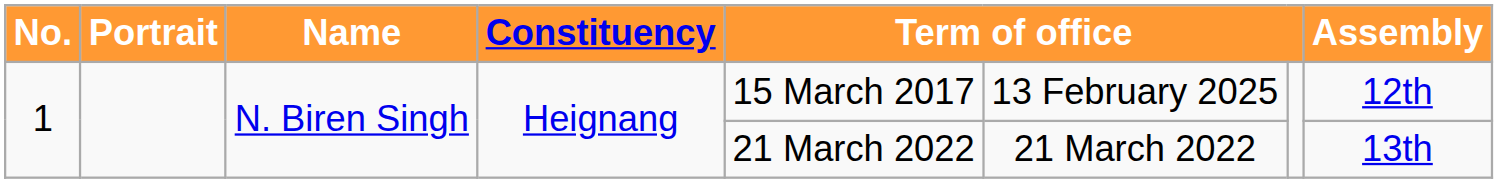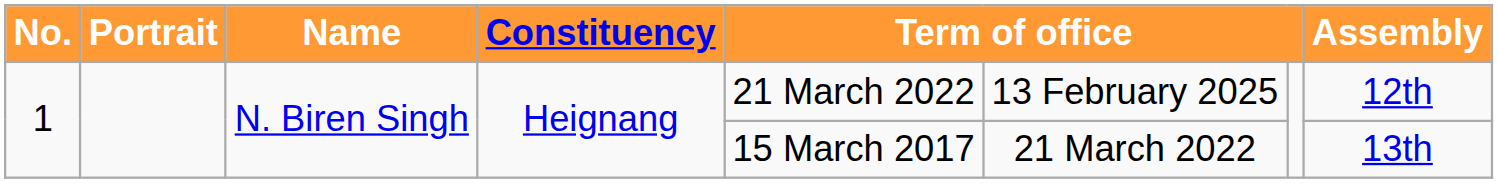(854, 90) 15 March 2017 -> (854, 90) 21 March 2022
(854, 148) 21 March 2022 -> (854, 148) 15 March 2017
